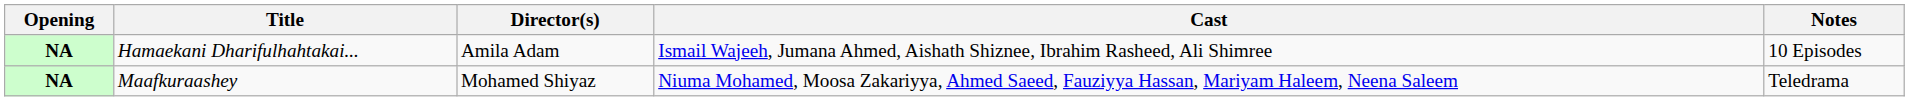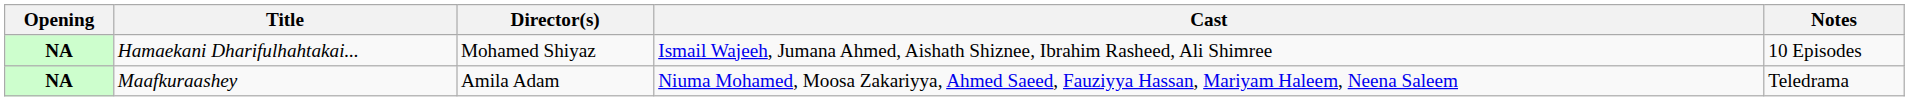(510, 50) Amila Adam -> (528, 50) Mohamed Shiyaz
(528, 80) Mohamed Shiyaz -> (510, 80) Amila Adam
